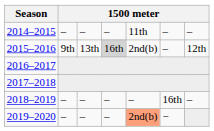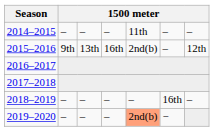(114, 48) lightgrey background -> (114, 48) no background
